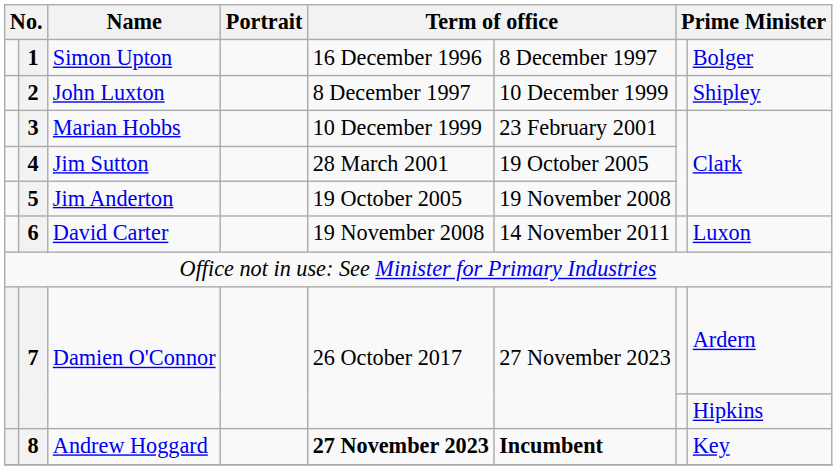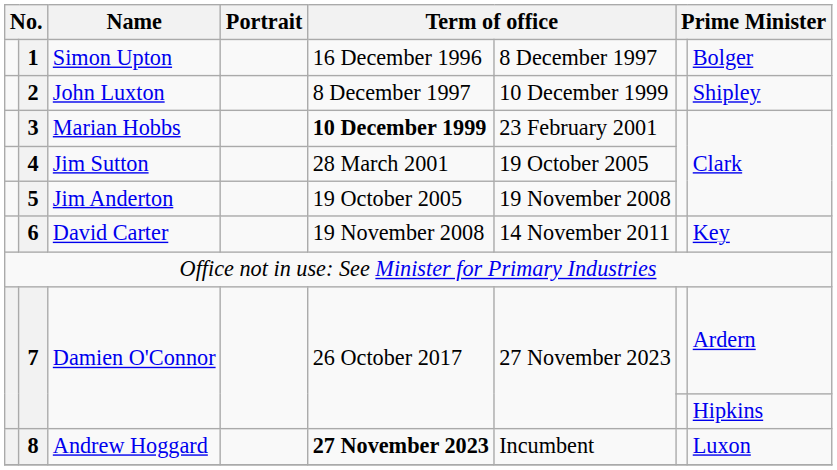(397, 127) normal -> (400, 127) bold
(722, 233) Luxon -> (711, 233) Key
(551, 446) bold -> (547, 446) normal
(711, 446) Key -> (722, 446) Luxon
